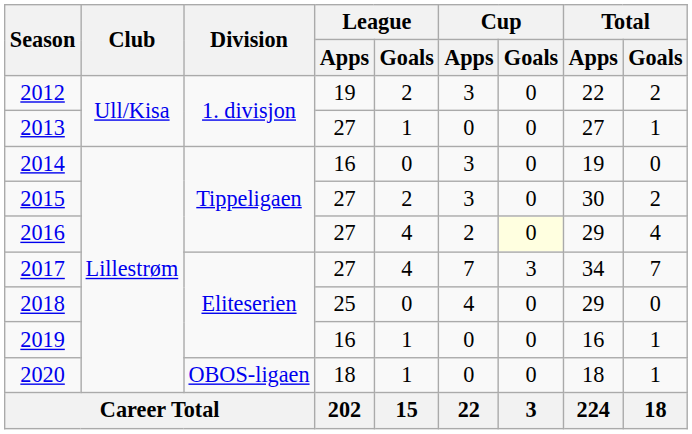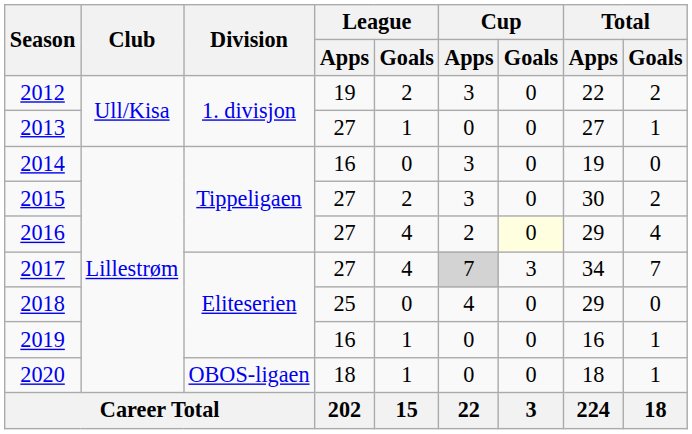(469, 269) no background -> (469, 269) lightgrey background
